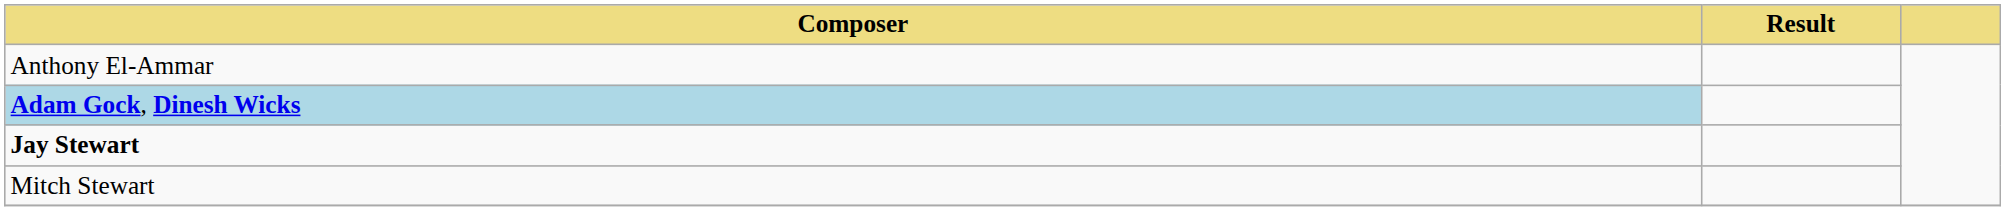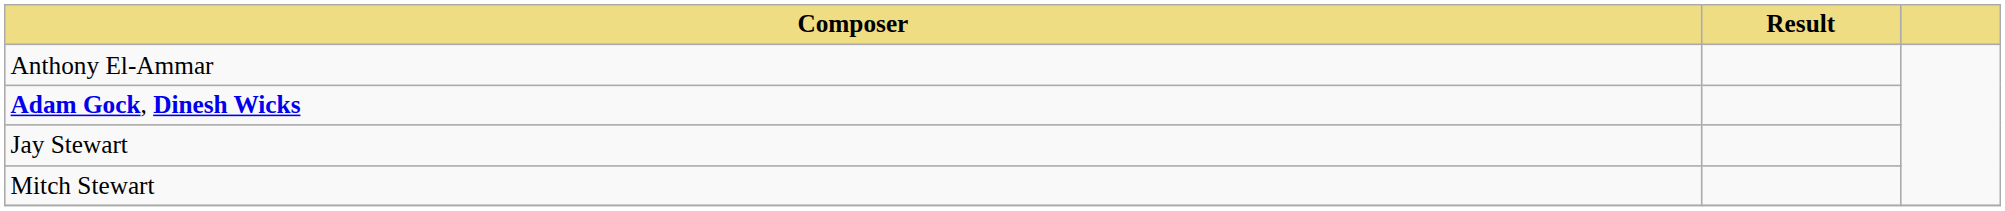(156, 104) lightblue background -> (156, 104) no background
(75, 144) bold -> (69, 144) normal
